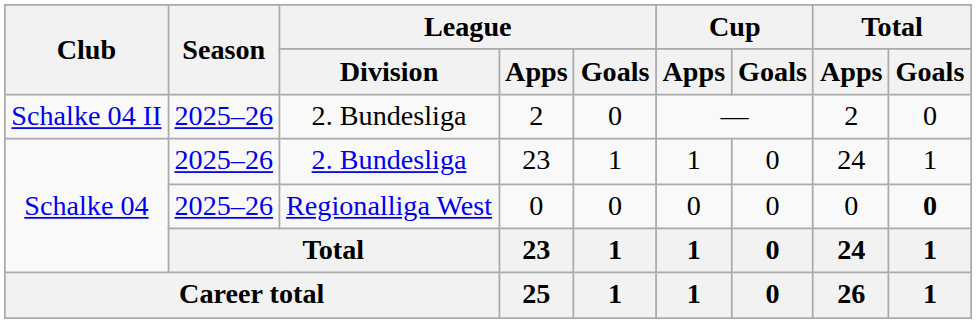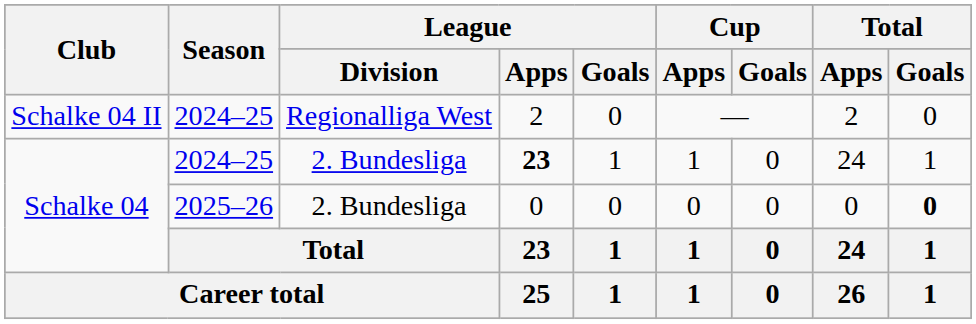(224, 116) 2025–26 -> (224, 116) 2024–25
(389, 116) 2. Bundesliga -> (389, 116) Regionalliga West
(224, 160) 2025–26 -> (224, 160) 2024–25
(536, 160) normal -> (536, 160) bold
(389, 205) Regionalliga West -> (389, 205) 2. Bundesliga
